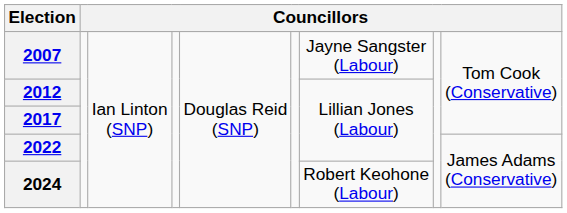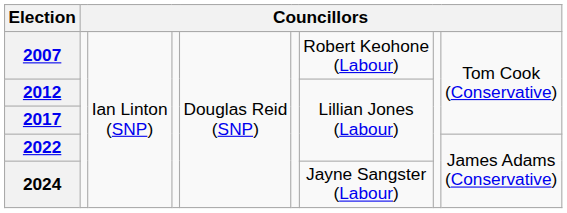(366, 55) Jayne Sangster (Labour) -> (366, 55) Robert Keohone (Labour)
(366, 184) Robert Keohone (Labour) -> (366, 184) Jayne Sangster (Labour)
